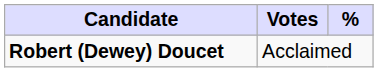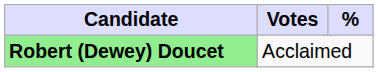(116, 50) no background -> (116, 50) lightgreen background
